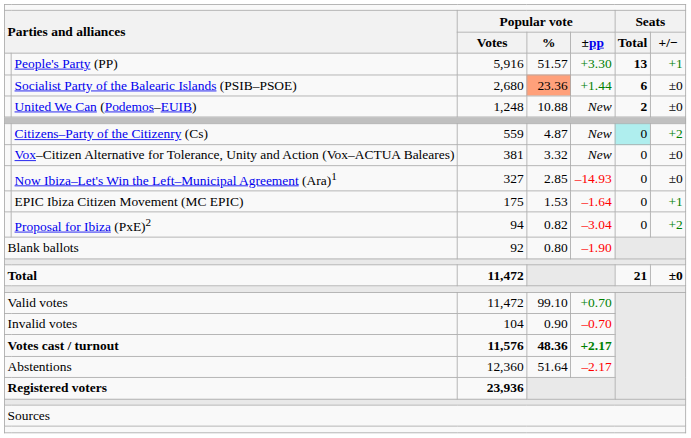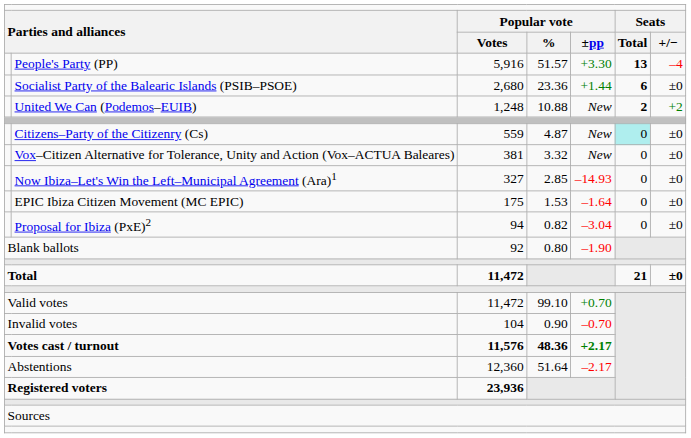(676, 63) +1 -> (676, 63) –4
(553, 85) lightsalmon background -> (553, 85) no background
(676, 106) ±0 -> (676, 106) +2
(676, 134) +2 -> (676, 134) ±0
(676, 201) +1 -> (676, 201) ±0
(676, 224) +2 -> (676, 224) ±0
